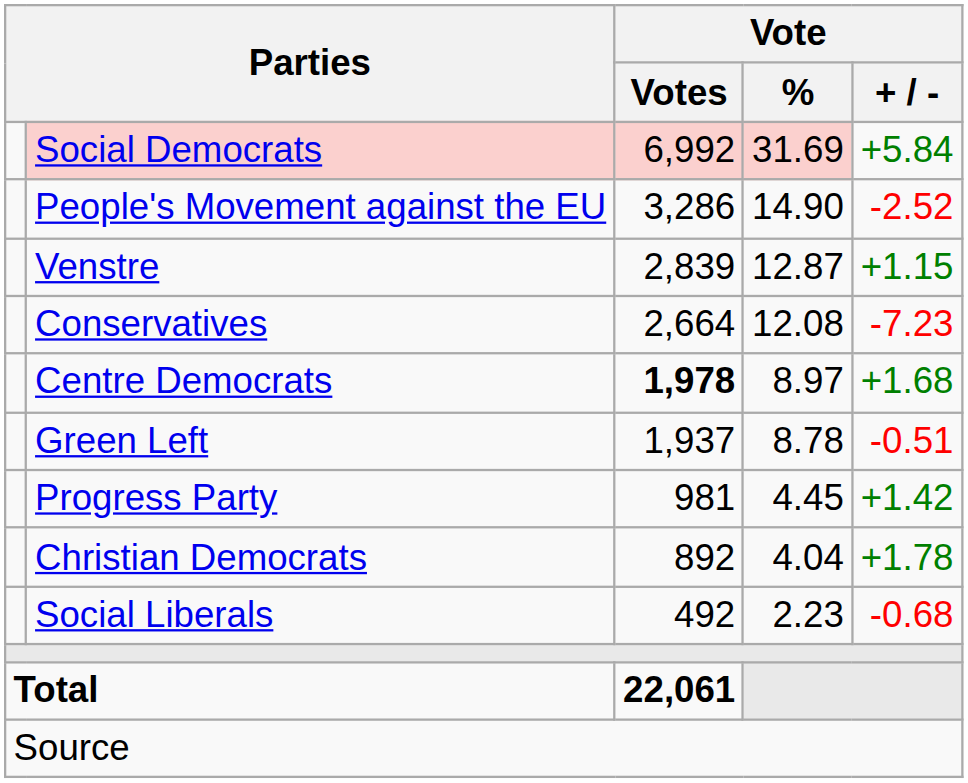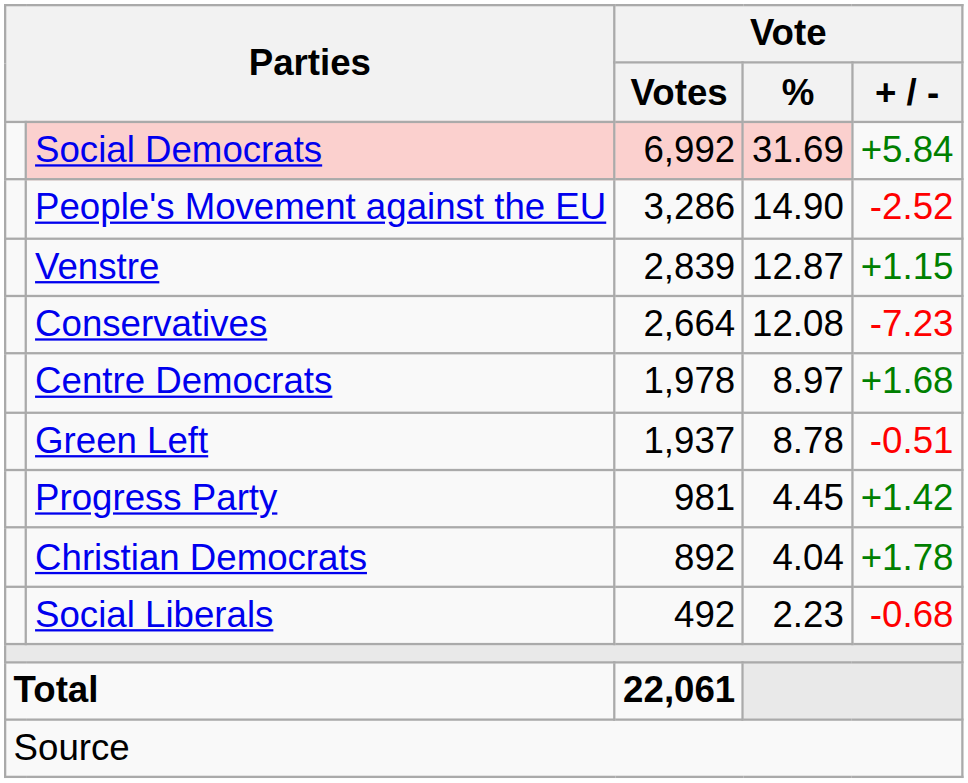(689, 382) bold -> (689, 382) normal
